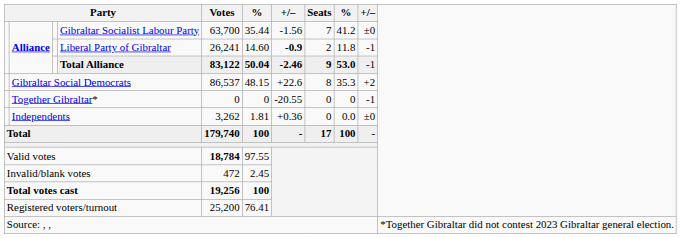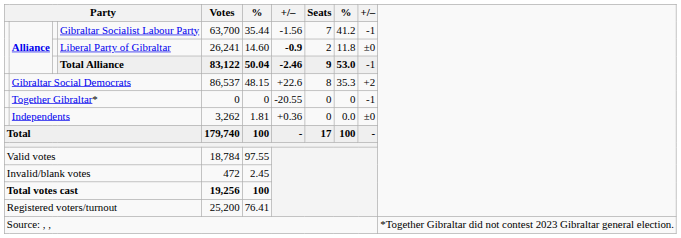(369, 30) ±0 -> (371, 30) -1
(371, 47) -1 -> (369, 47) ±0
(225, 156) bold -> (225, 156) normal
